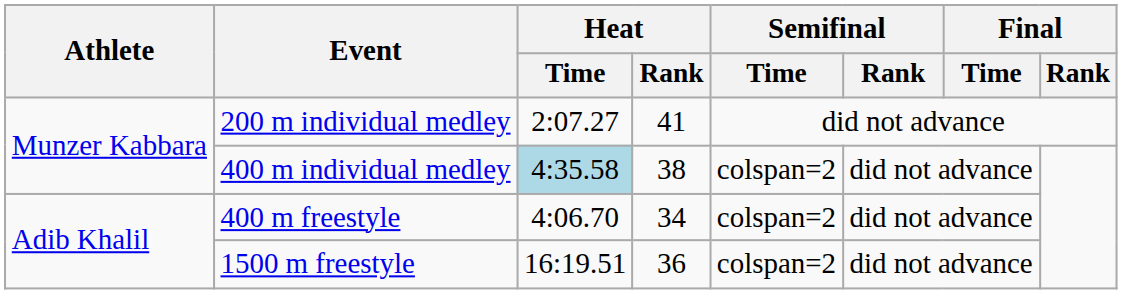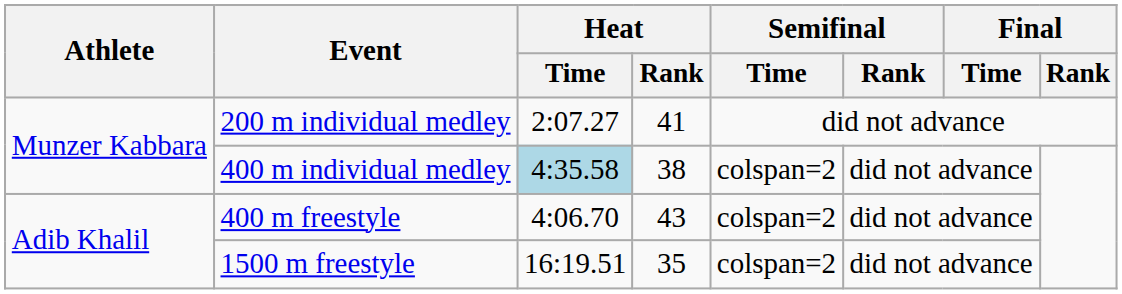(672, 217) 34 -> (672, 217) 43
(672, 264) 36 -> (672, 264) 35
